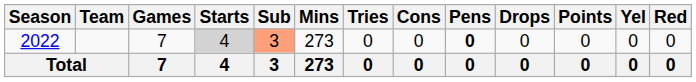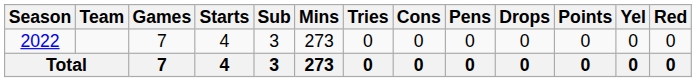(224, 40) lightgrey background -> (224, 40) no background
(274, 40) lightsalmon background -> (274, 40) no background
(470, 40) bold -> (470, 40) normal
